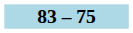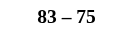(67, 16) lightblue background -> (67, 16) no background
